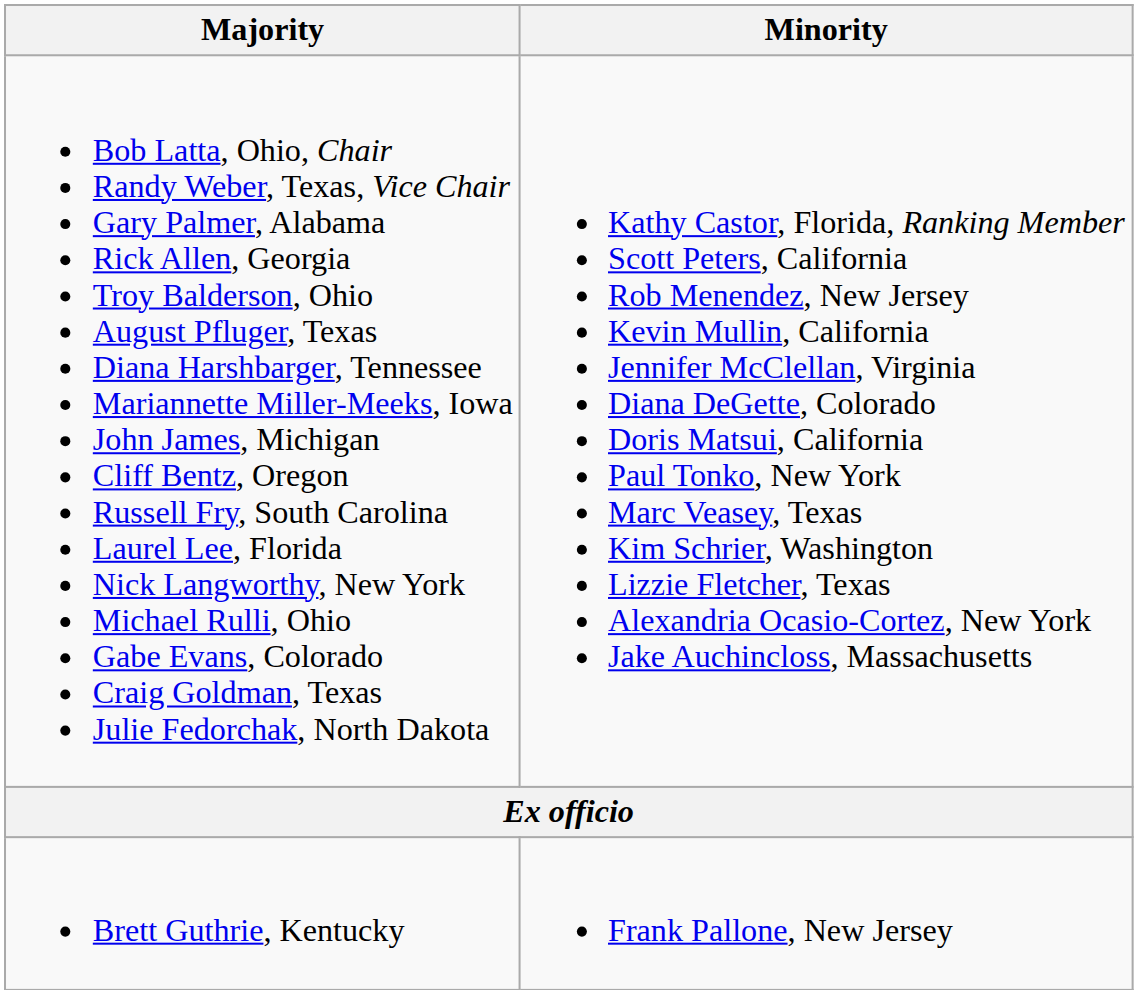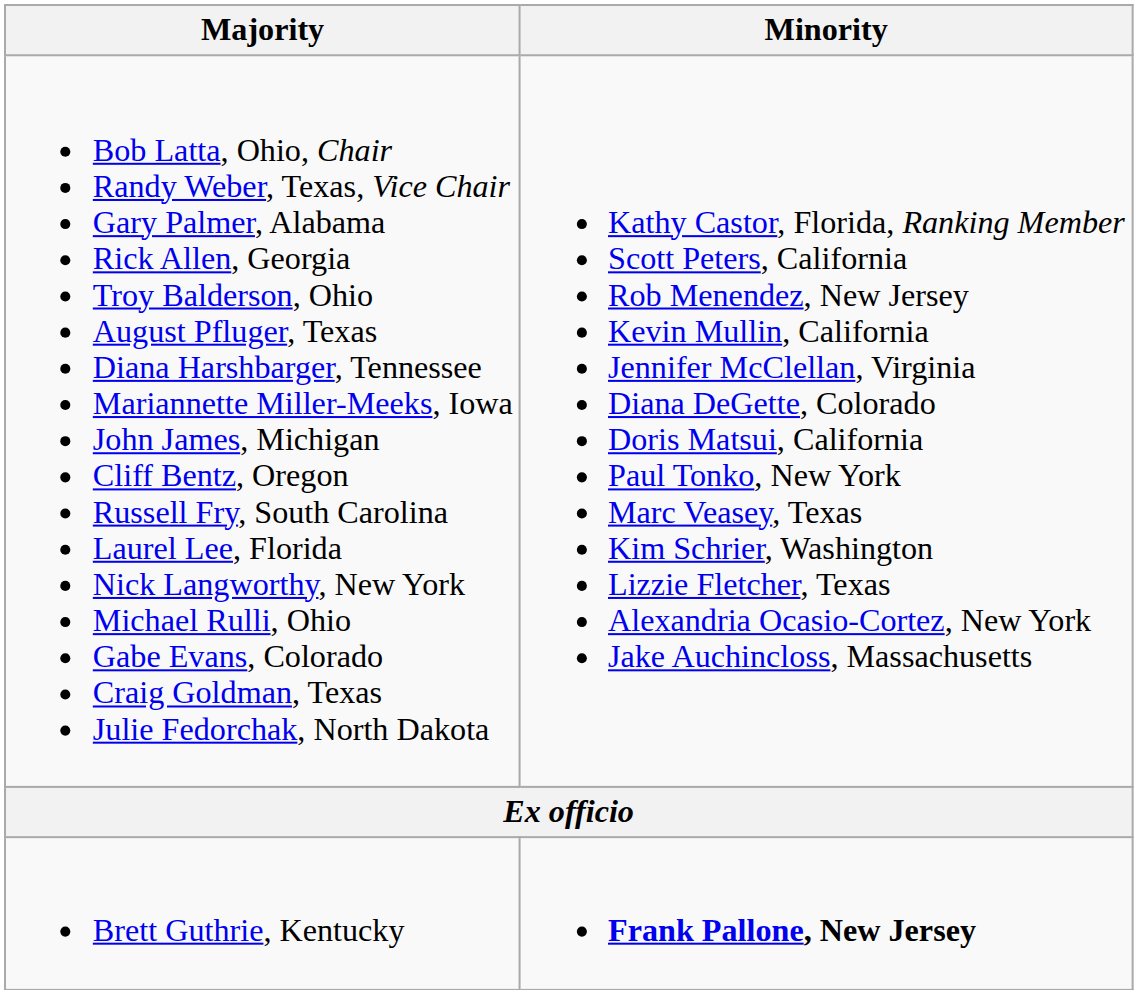(826, 931) normal -> (826, 931) bold
